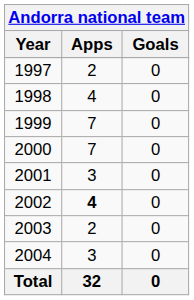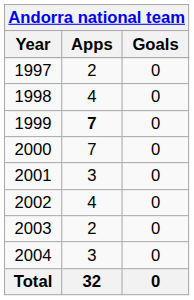(92, 123) normal -> (92, 123) bold
(92, 202) bold -> (92, 202) normal
